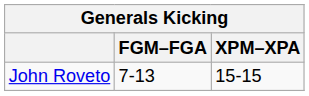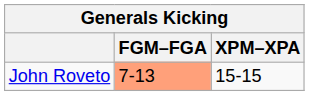(137, 76) no background -> (137, 76) lightsalmon background
